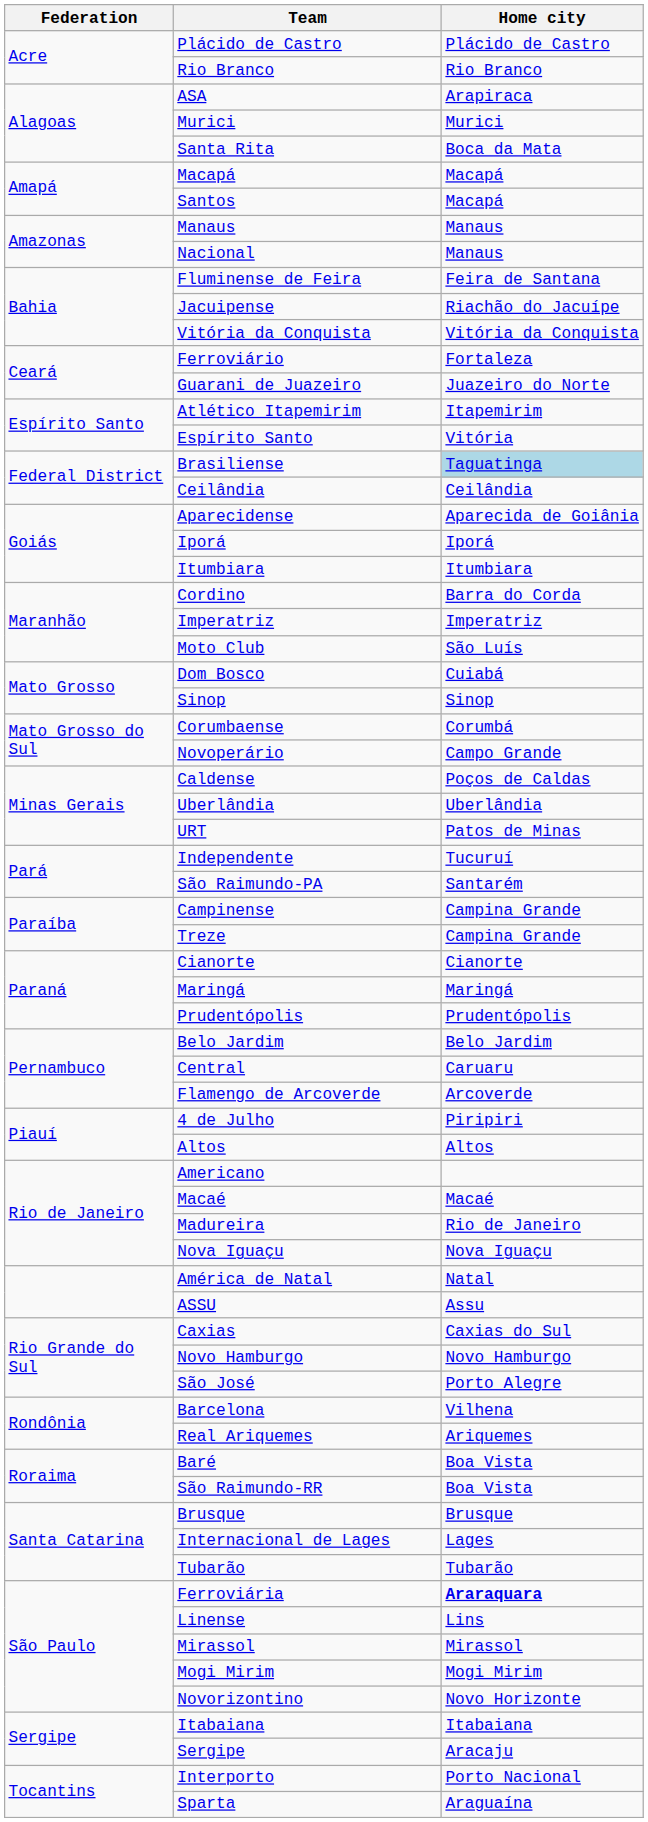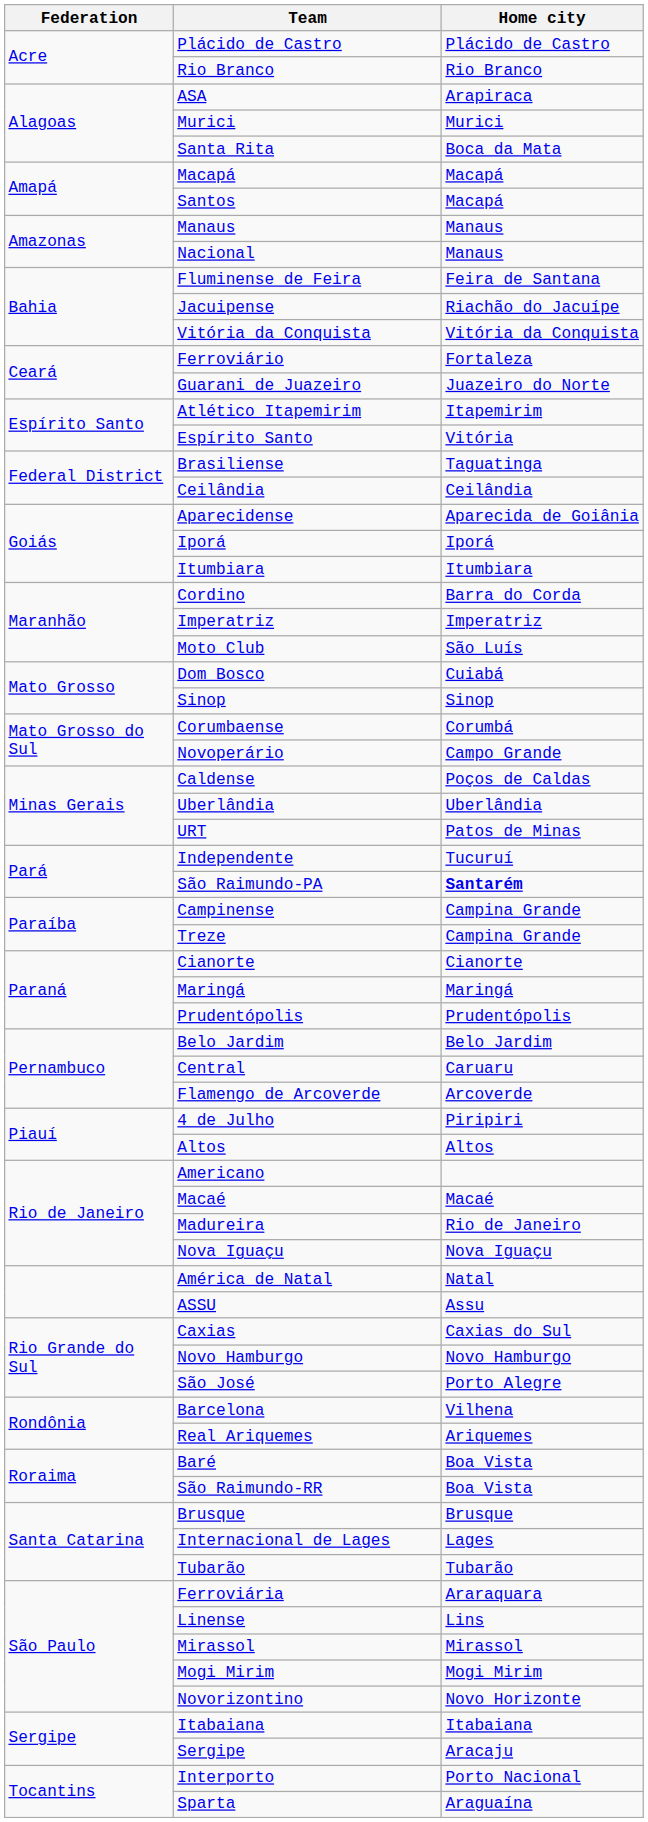(494, 464) lightblue background -> (494, 464) no background
(484, 885) normal -> (484, 885) bold
(494, 1594) bold -> (494, 1594) normal
